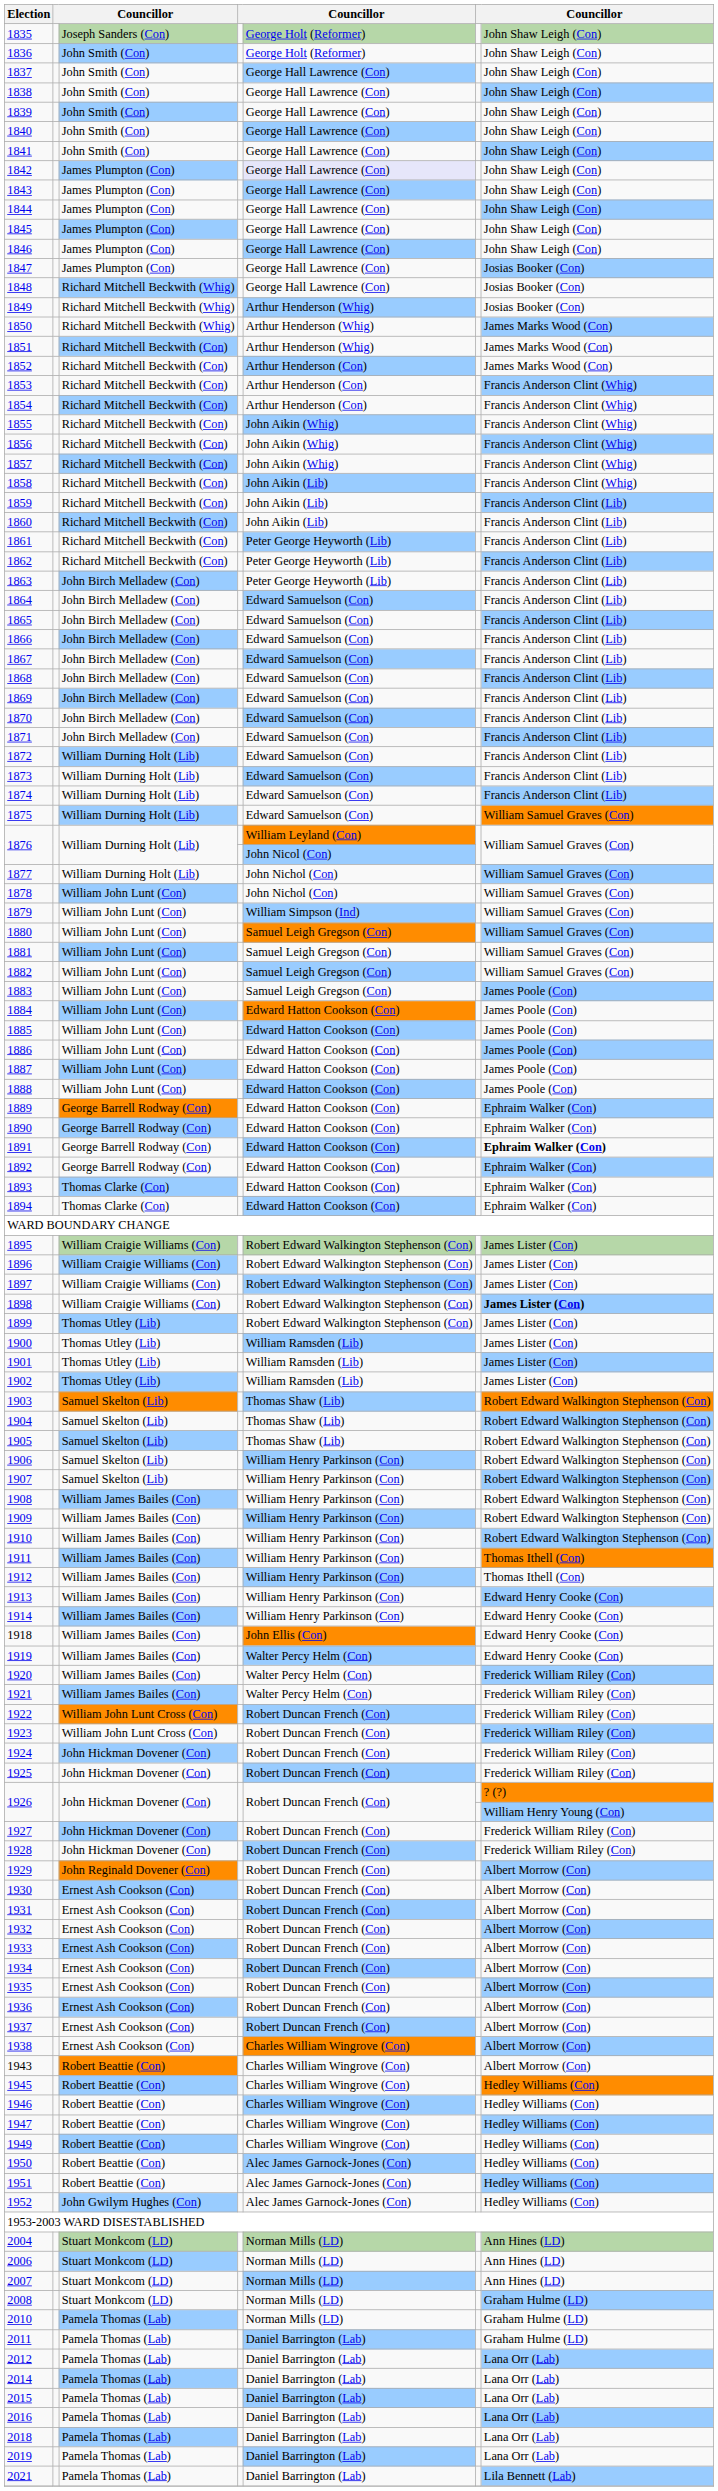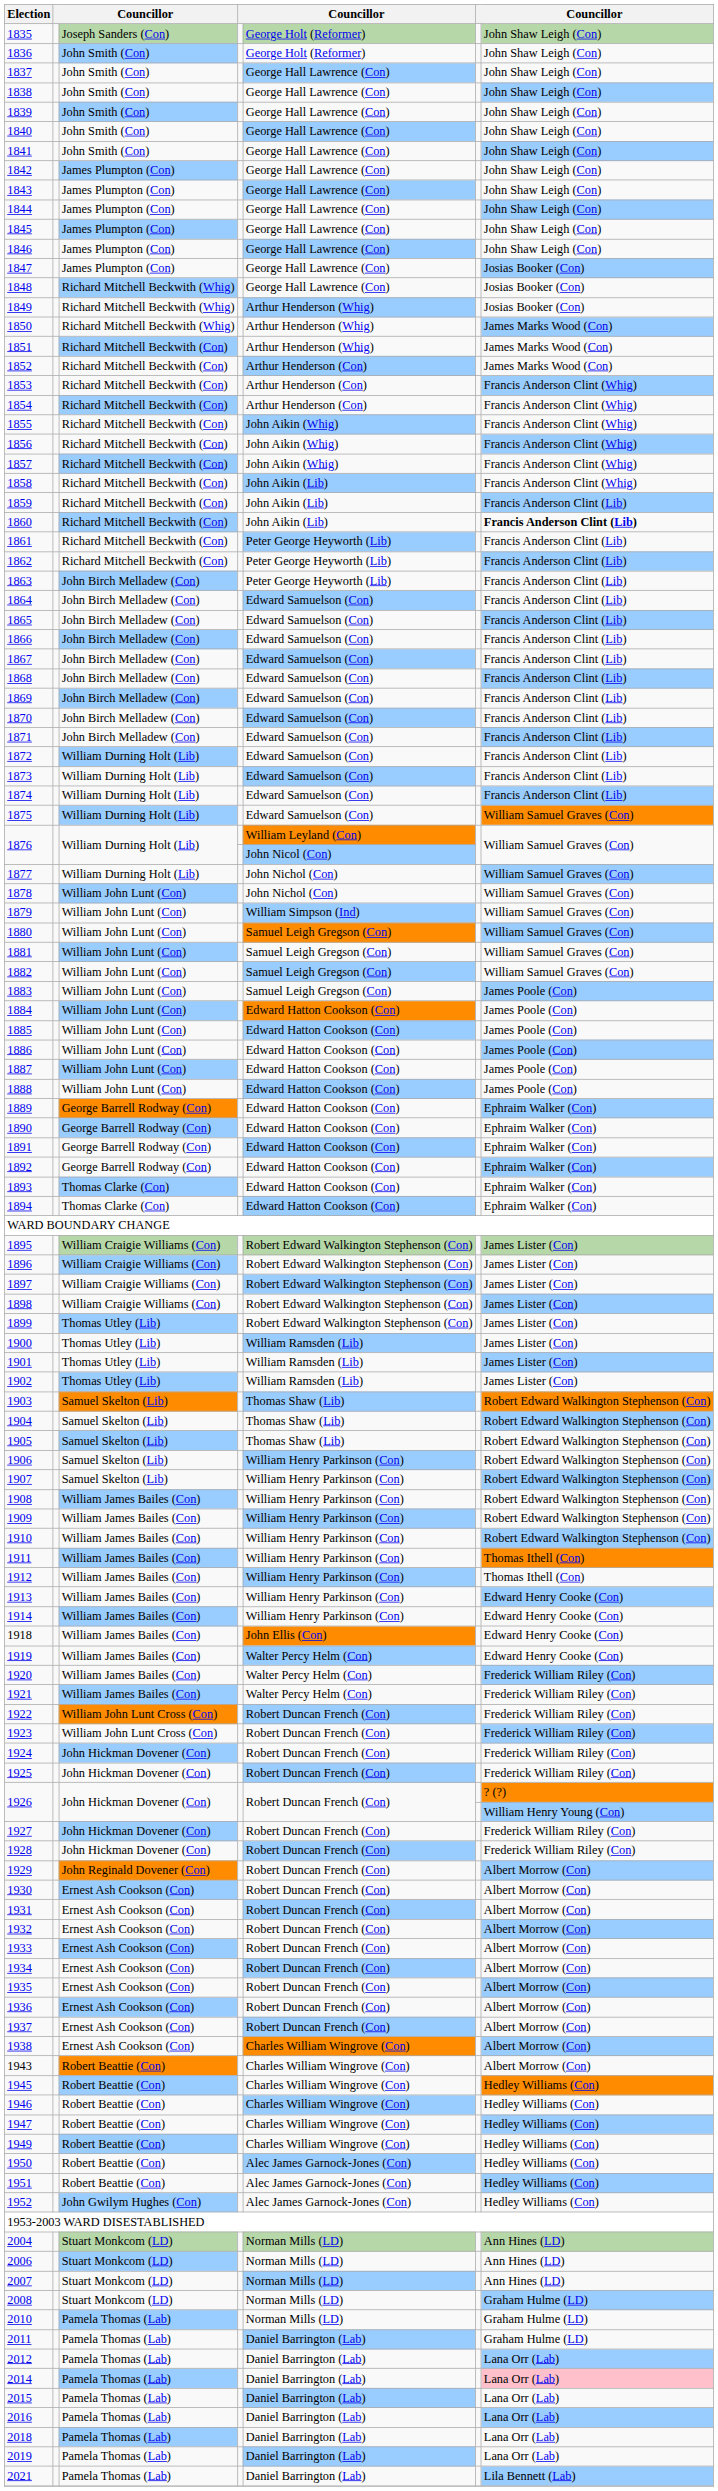(318, 170) lavender background -> (318, 170) no background
(555, 522) normal -> (560, 522) bold
(545, 1147) bold -> (540, 1147) normal
(534, 1303) bold -> (531, 1303) normal
(521, 2378) no background -> (521, 2378) pink background
